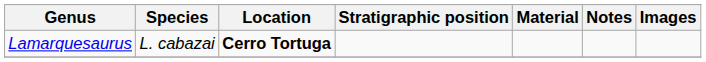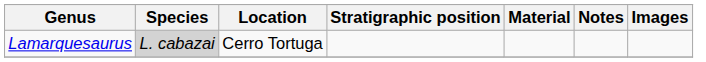(177, 43) no background -> (177, 43) lightgrey background
(277, 43) bold -> (273, 43) normal
